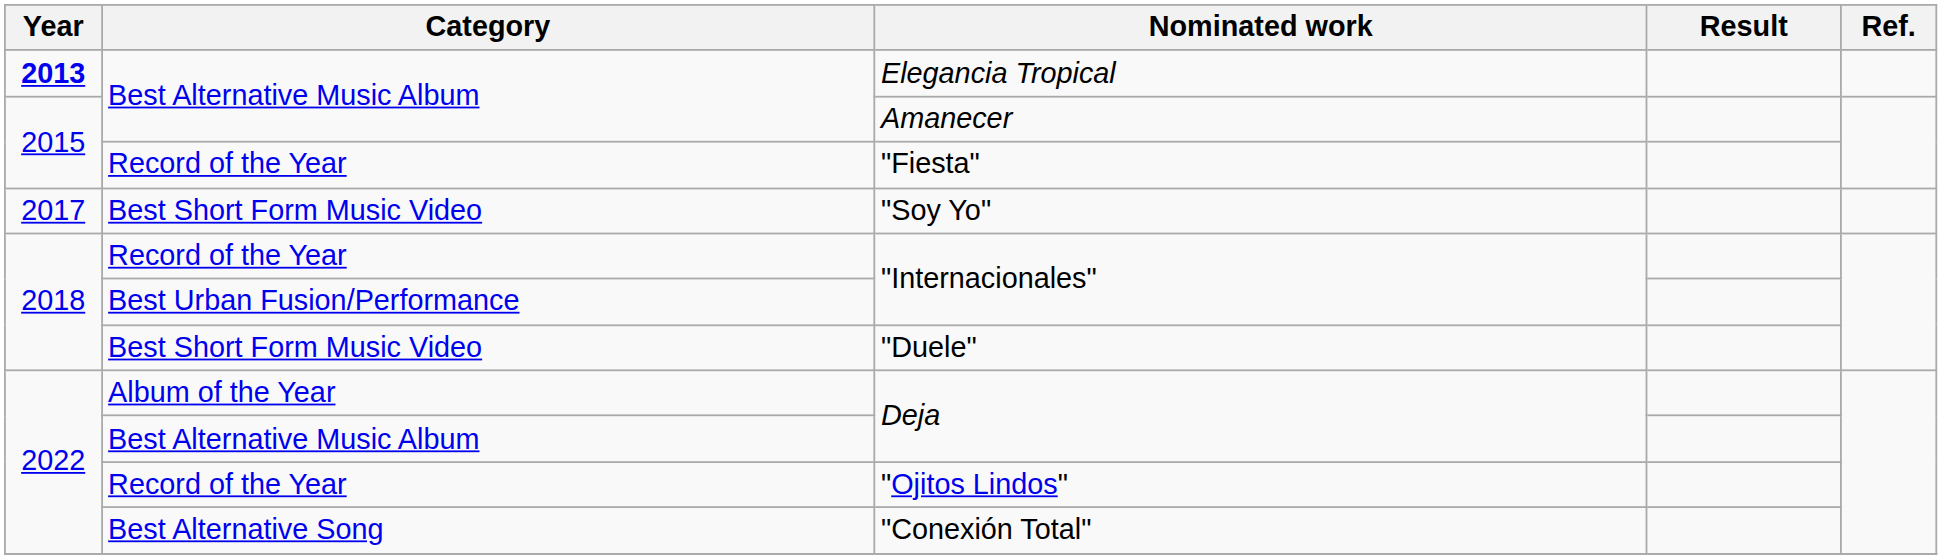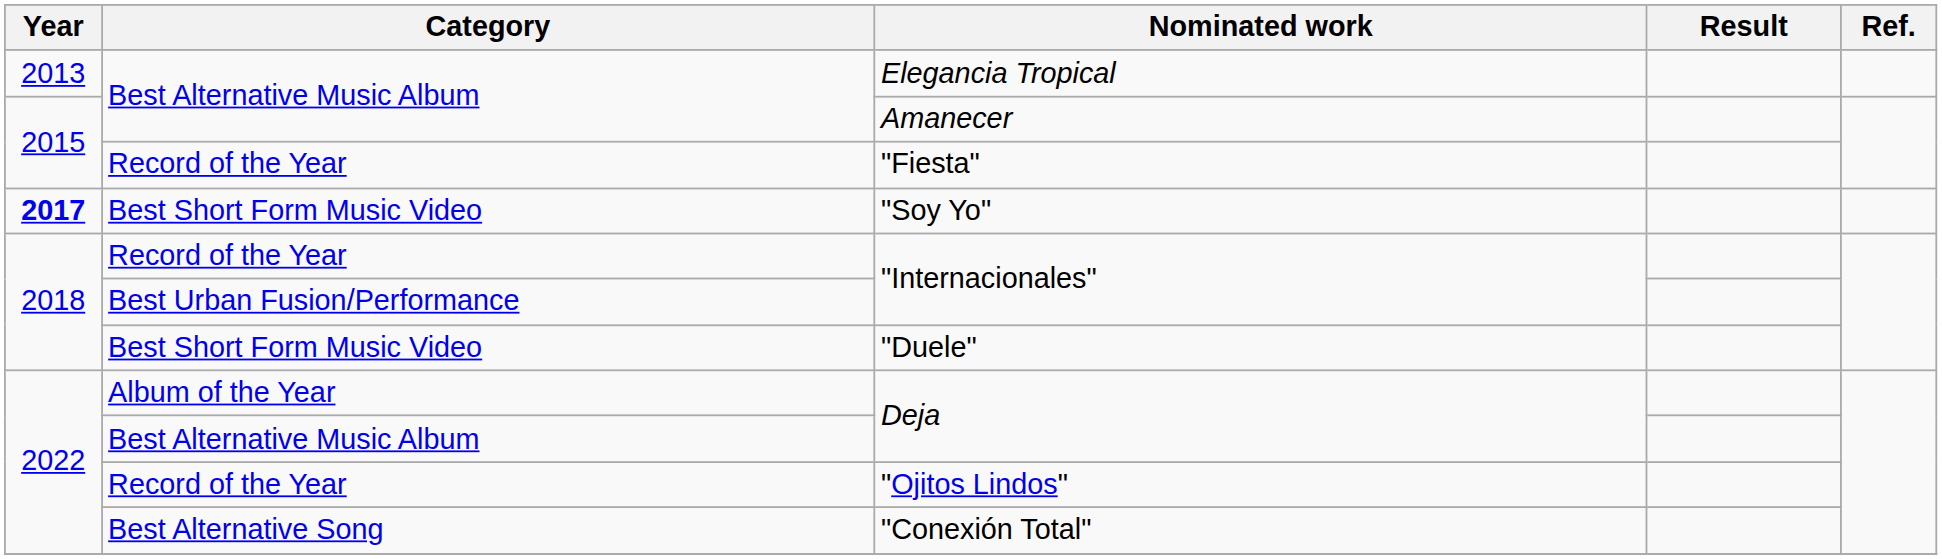(53, 73) bold -> (53, 73) normal
(53, 210) normal -> (53, 210) bold
